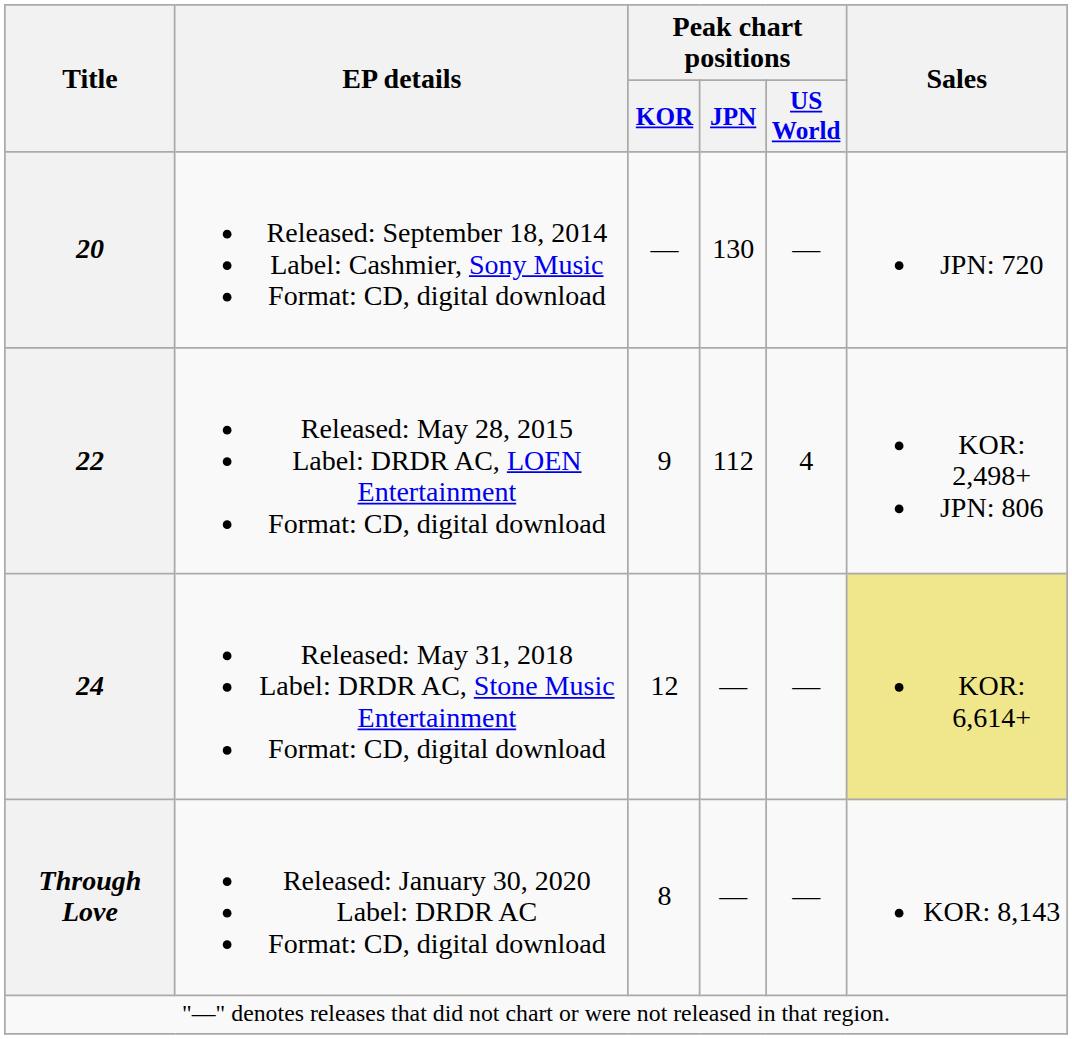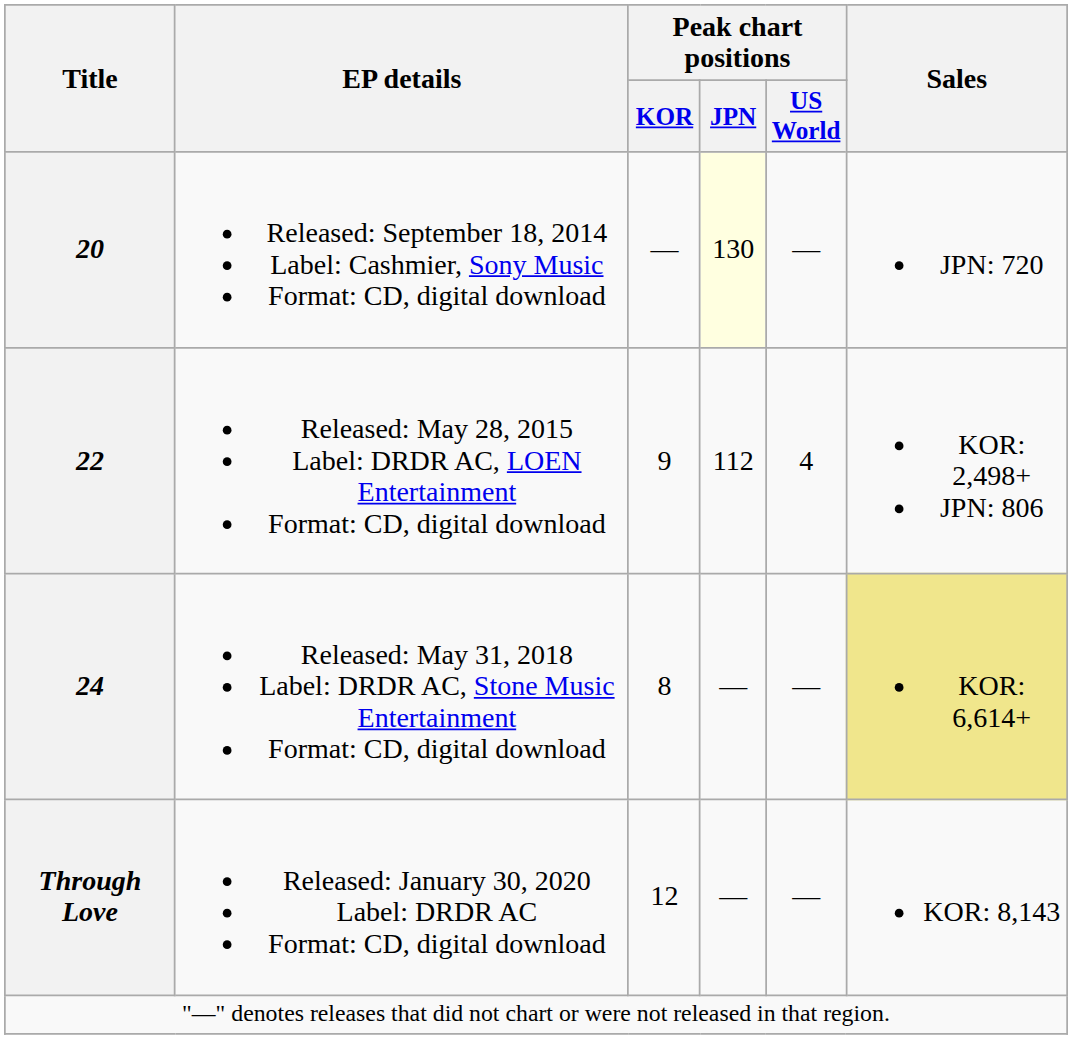(733, 249) no background -> (733, 249) lightyellow background
(665, 686) 12 -> (665, 686) 8
(665, 896) 8 -> (665, 896) 12
